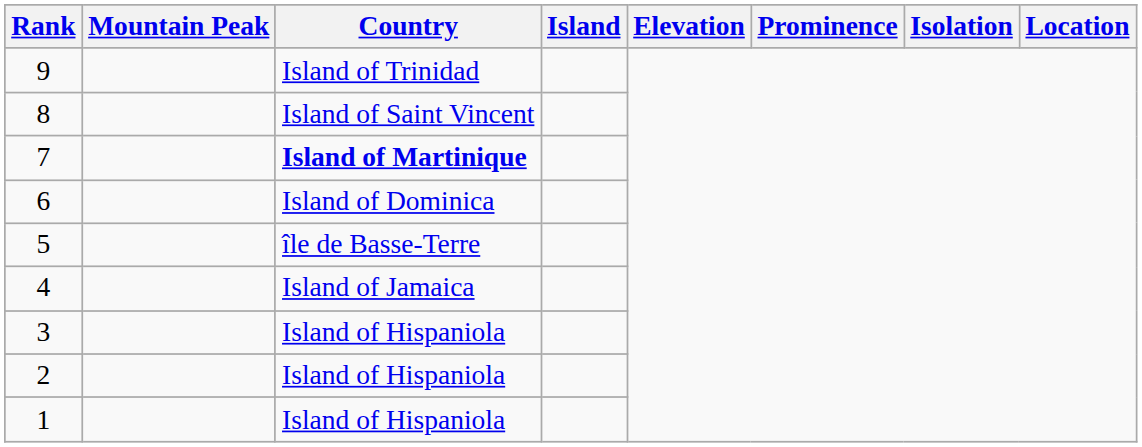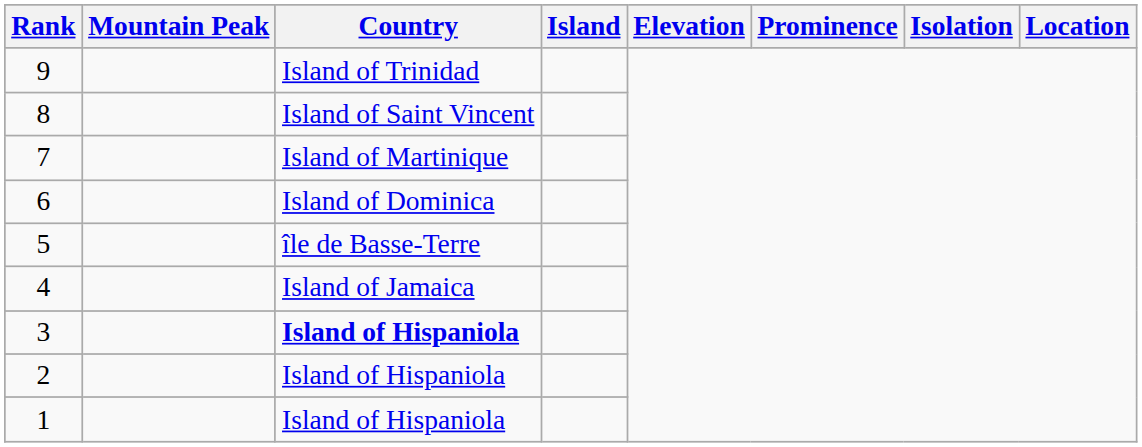(404, 157) bold -> (395, 157) normal
(394, 331) normal -> (401, 331) bold
